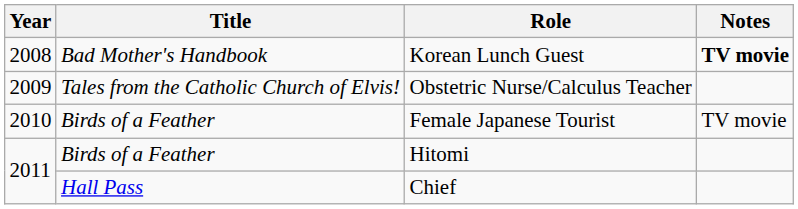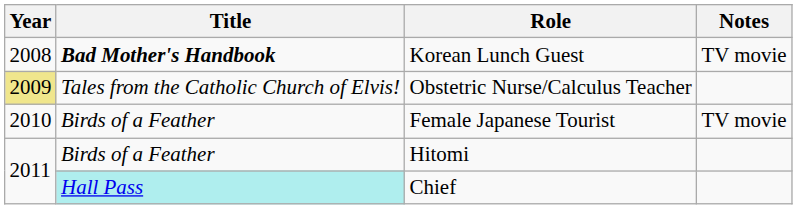(164, 54) normal -> (168, 54) bold
(745, 54) bold -> (744, 54) normal
(30, 87) no background -> (30, 87) khaki background
(102, 187) no background -> (102, 187) paleturquoise background
